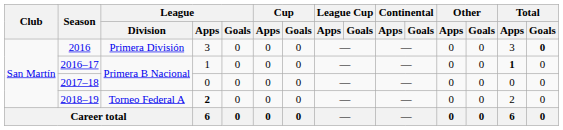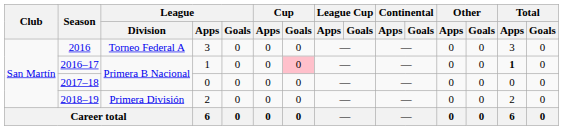(147, 47) Primera División -> (147, 47) Torneo Federal A
(542, 47) bold -> (542, 47) normal
(298, 64) no background -> (298, 64) pink background
(147, 99) Torneo Federal A -> (147, 99) Primera División
(207, 99) bold -> (207, 99) normal
